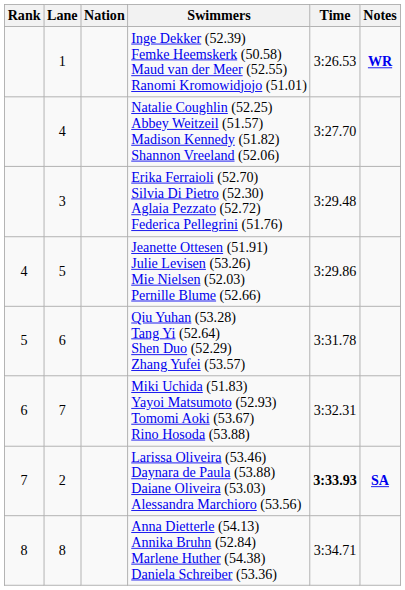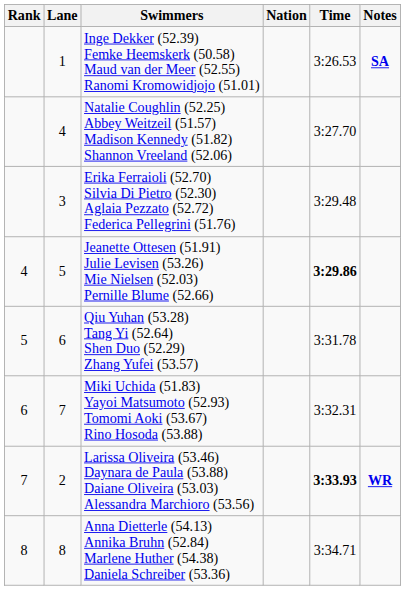columns swapped: (104, 15) <-> (219, 15)
(380, 61) WR -> (380, 61) SA
(335, 271) normal -> (335, 271) bold
(380, 480) SA -> (380, 480) WR
